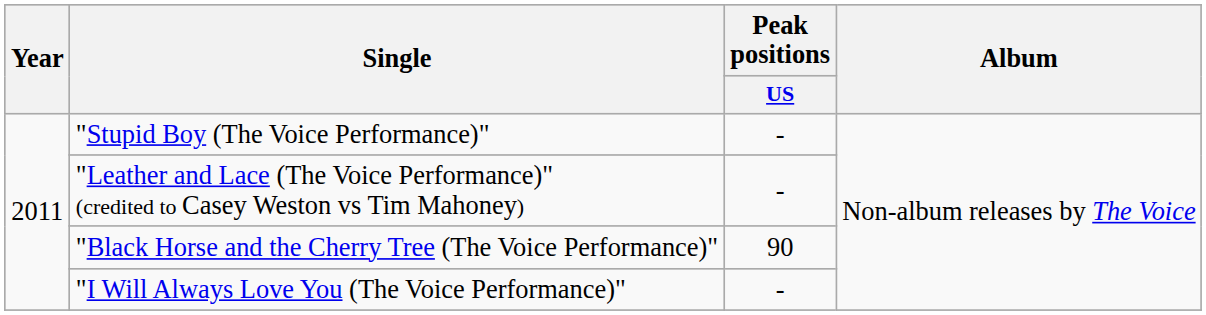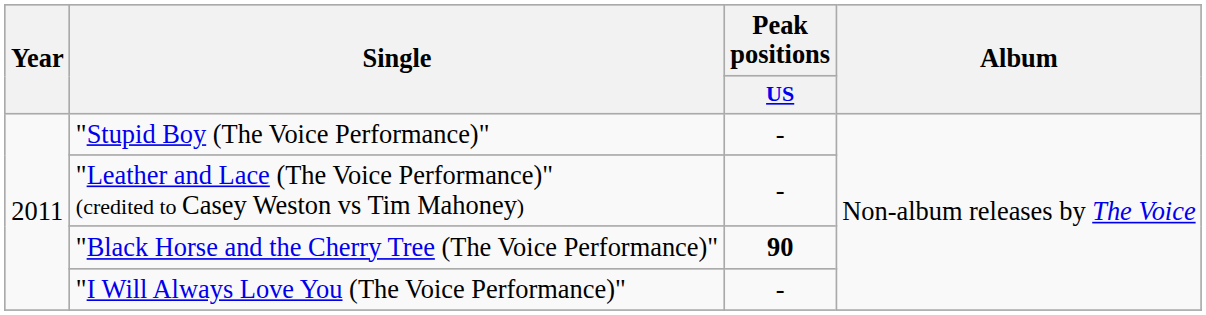(780, 247) normal -> (780, 247) bold
